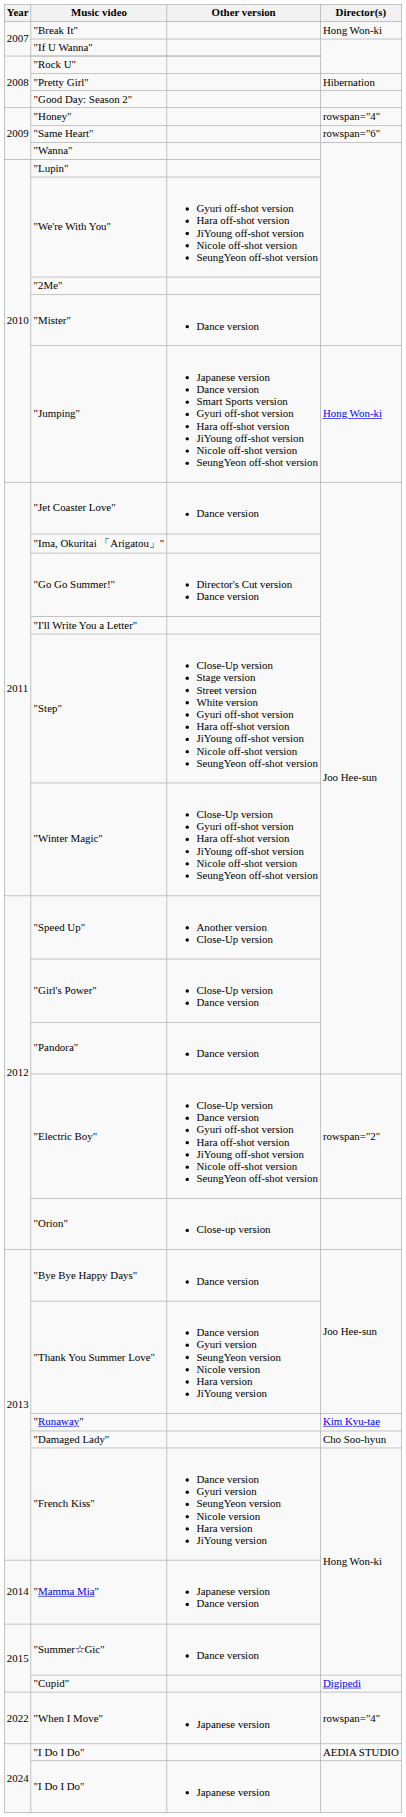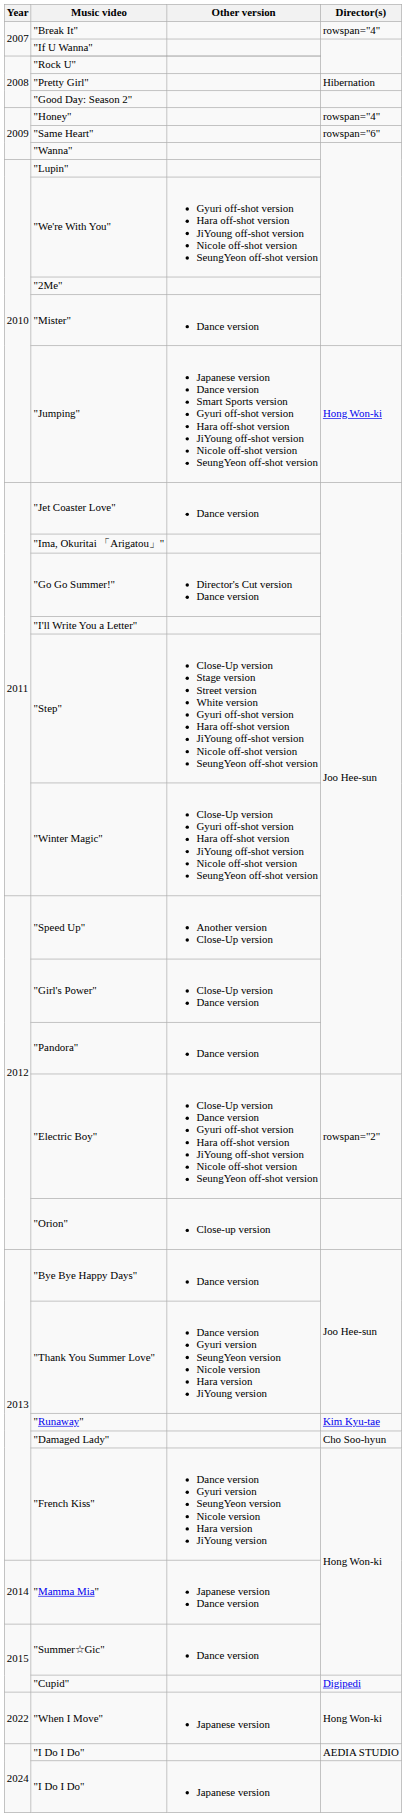(352, 30) Hong Won-ki -> (352, 30) rowspan="4"
(352, 1718) rowspan="4" -> (352, 1718) Hong Won-ki
